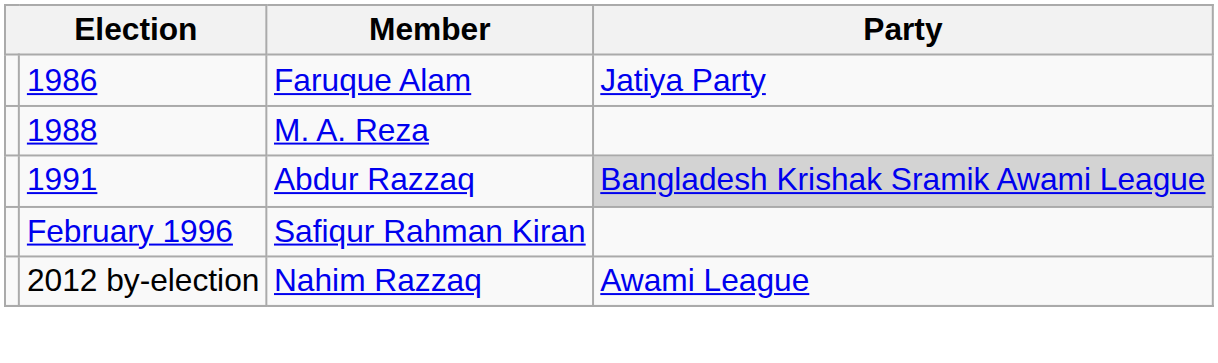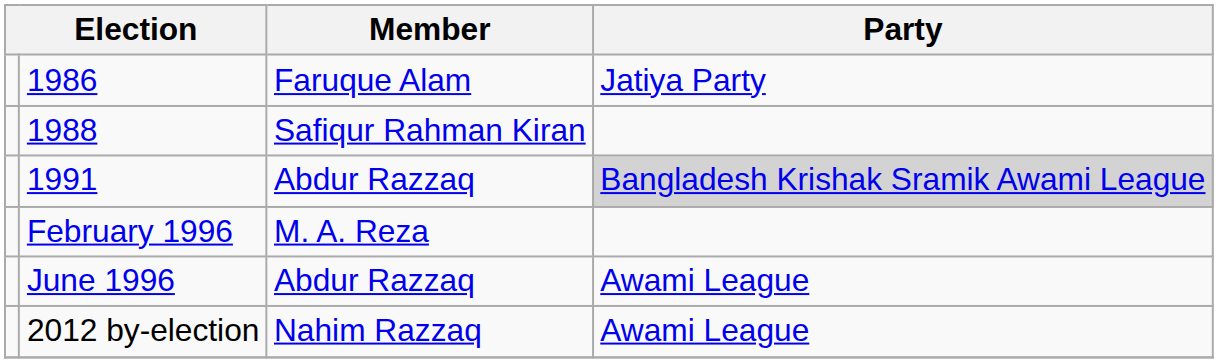(351, 130) M. A. Reza -> (430, 130) Safiqur Rahman Kiran
(430, 230) Safiqur Rahman Kiran -> (351, 230) M. A. Reza
+ row: (101, 280)
